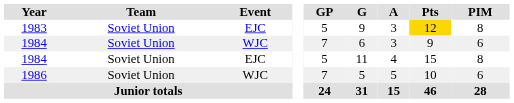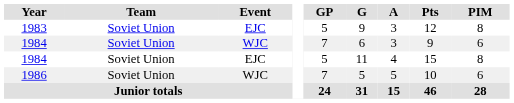(430, 27) gold background -> (430, 27) no background
